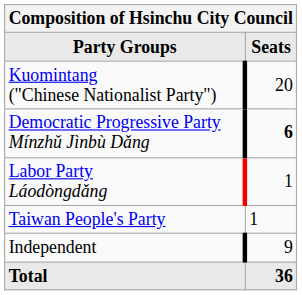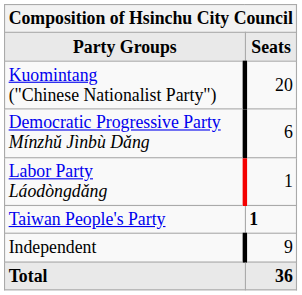(288, 133) bold -> (288, 133) normal
(254, 219) normal -> (254, 219) bold
